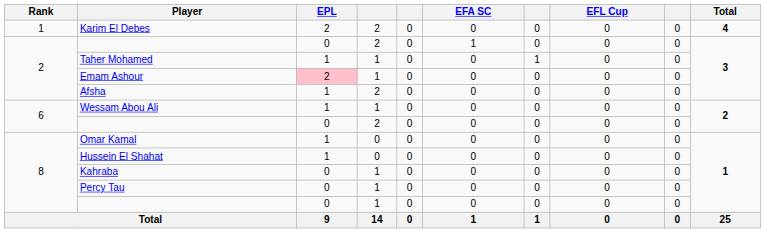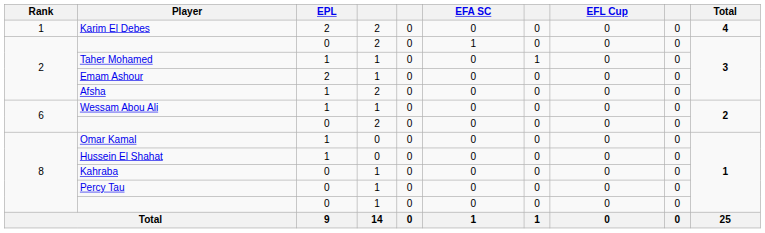(327, 76) pink background -> (327, 76) no background
